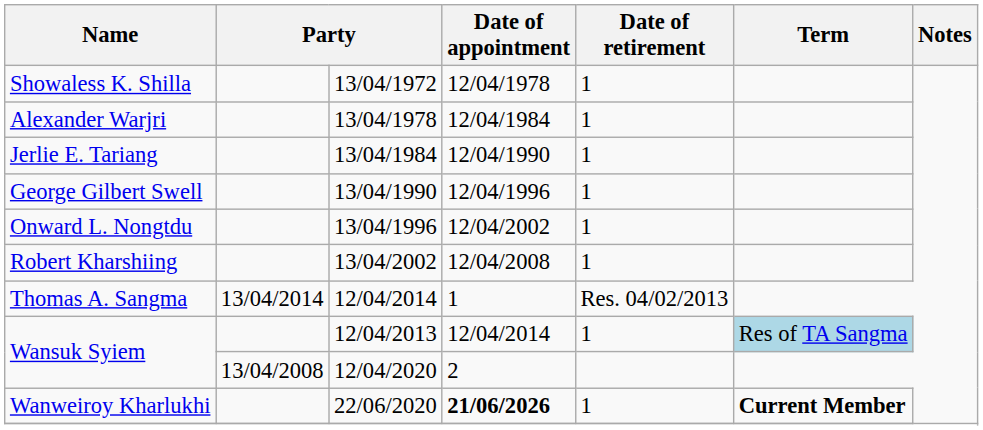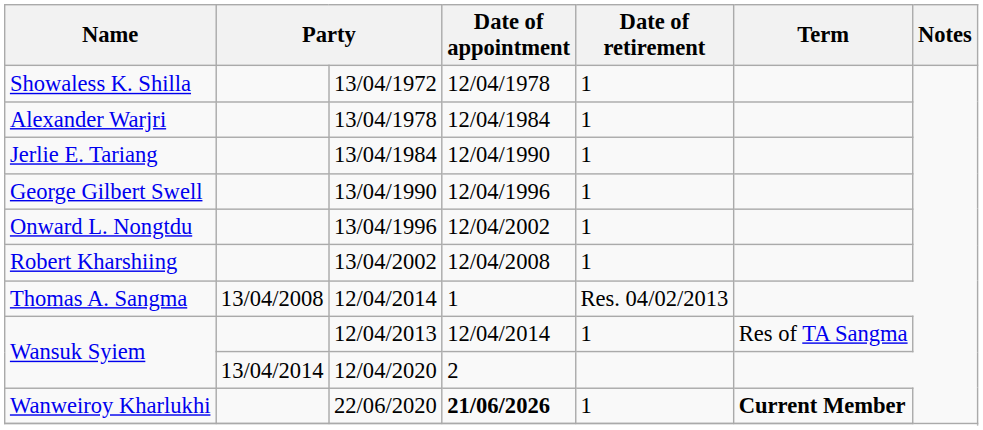(272, 298) 13/04/2014 -> (272, 298) 13/04/2008
(823, 333) lightblue background -> (823, 333) no background
(272, 369) 13/04/2008 -> (272, 369) 13/04/2014
